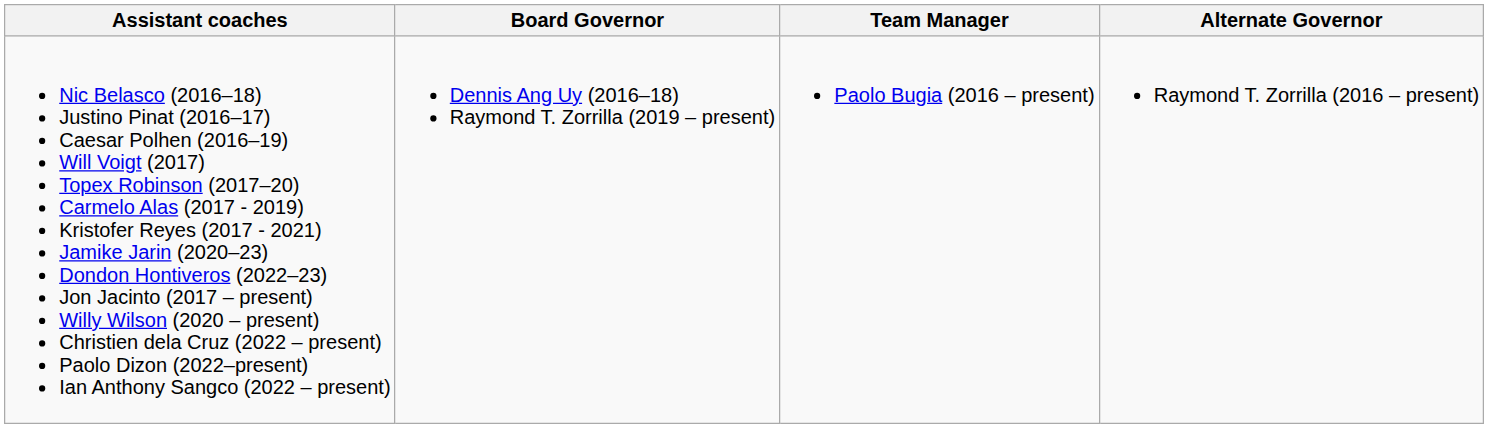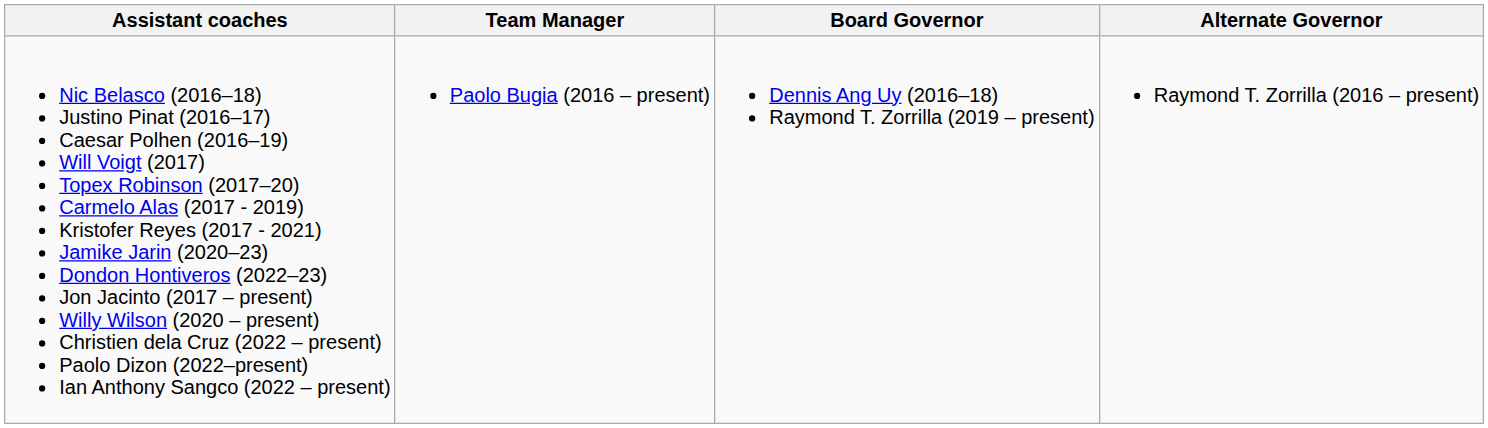columns swapped: (939, 20) <-> (587, 20)
